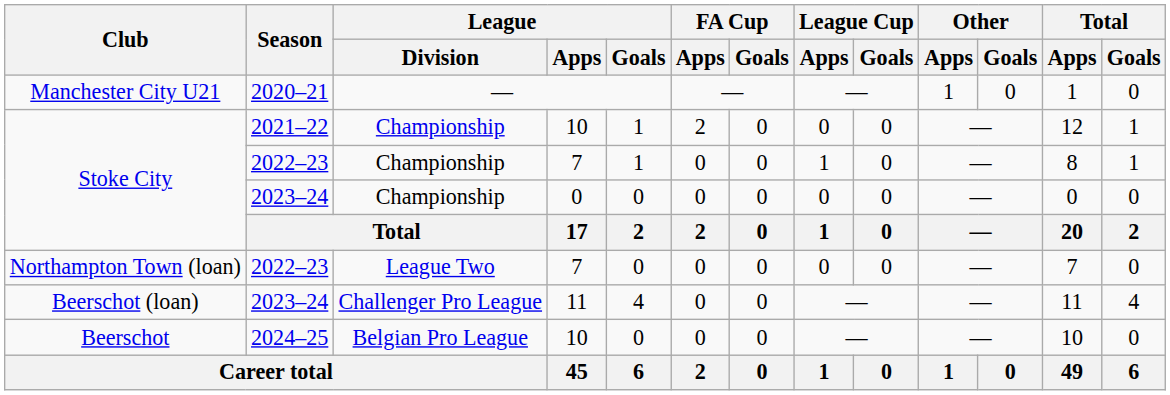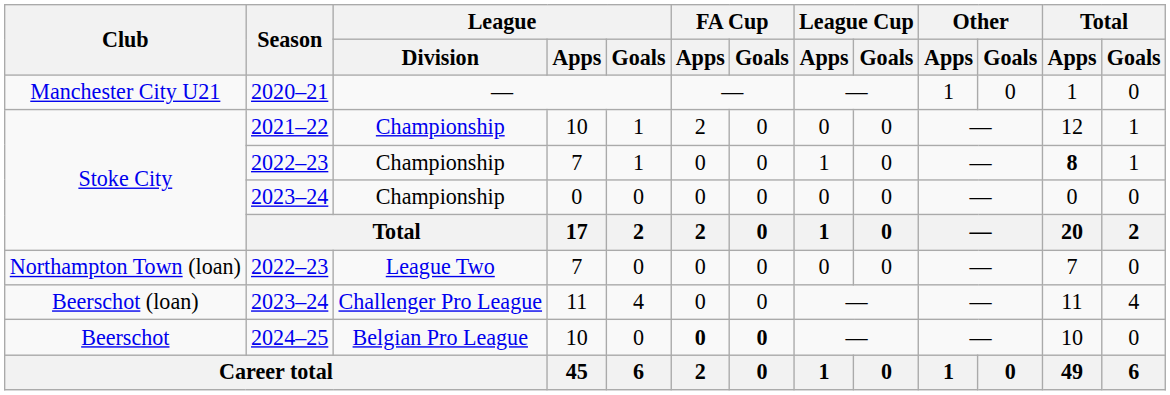(1072, 162) normal -> (1072, 162) bold
(700, 337) normal -> (700, 337) bold
(762, 337) normal -> (762, 337) bold
